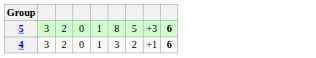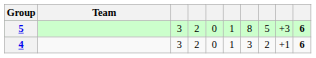+ column: (104, 12)
